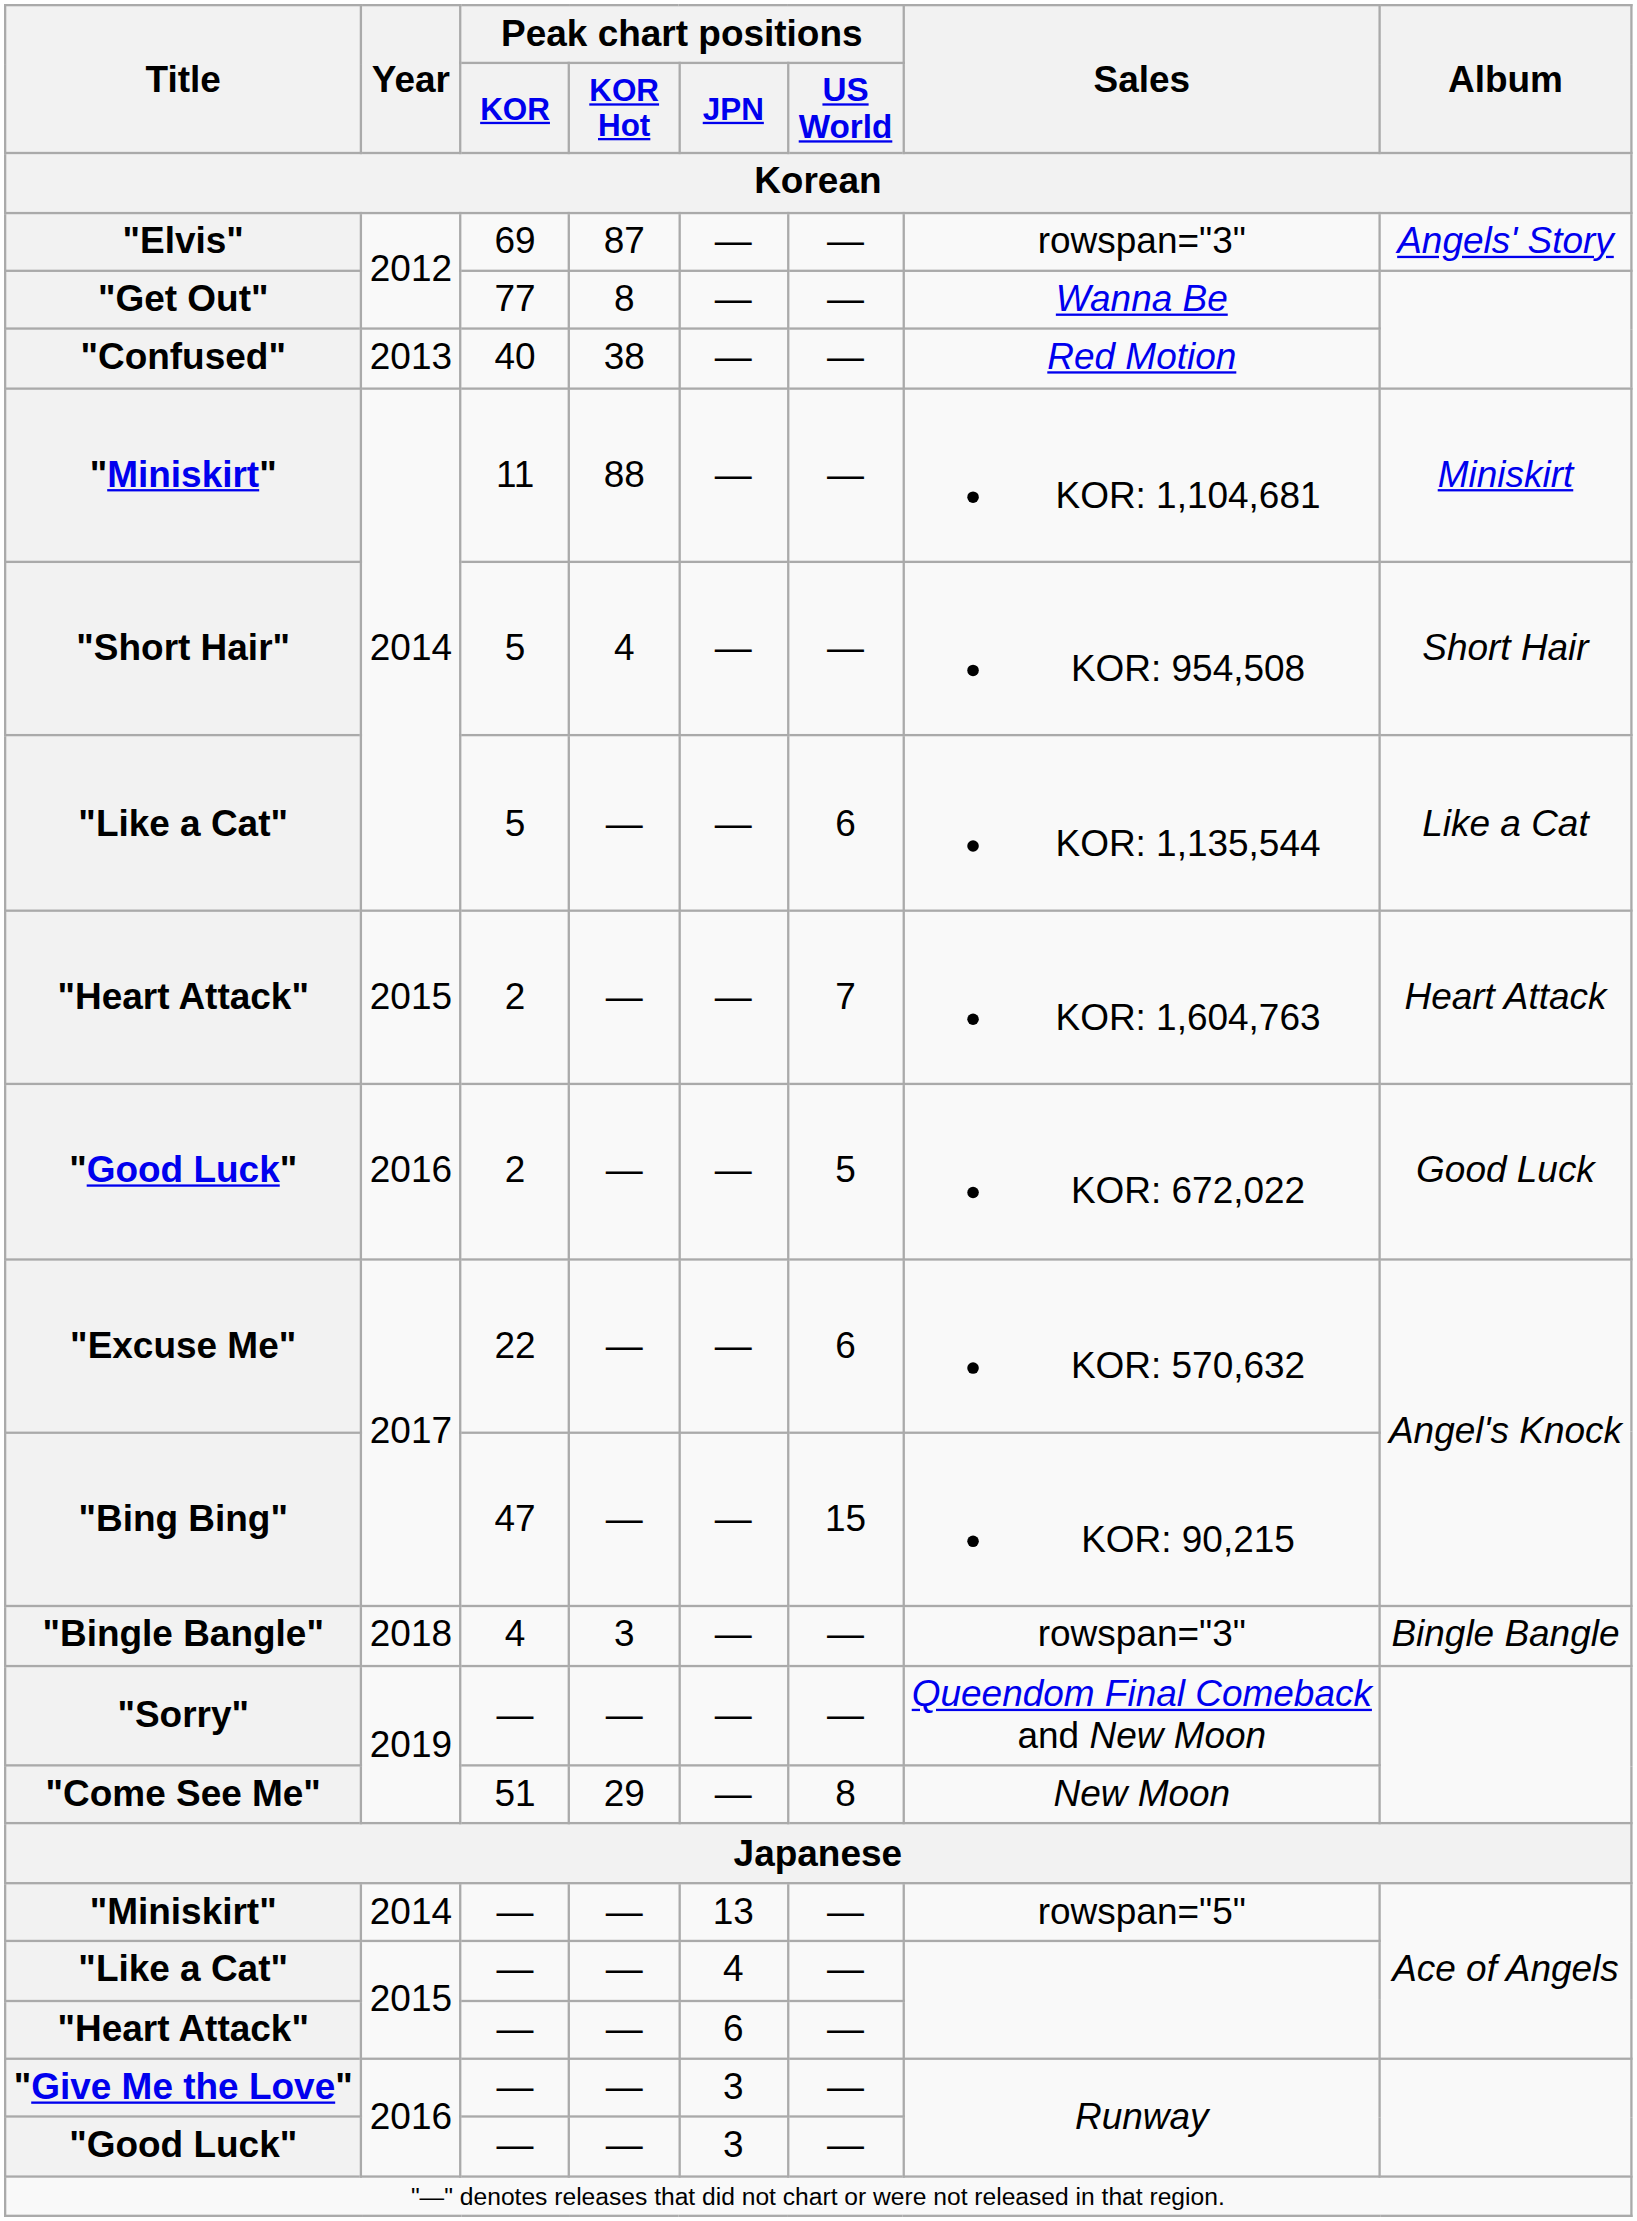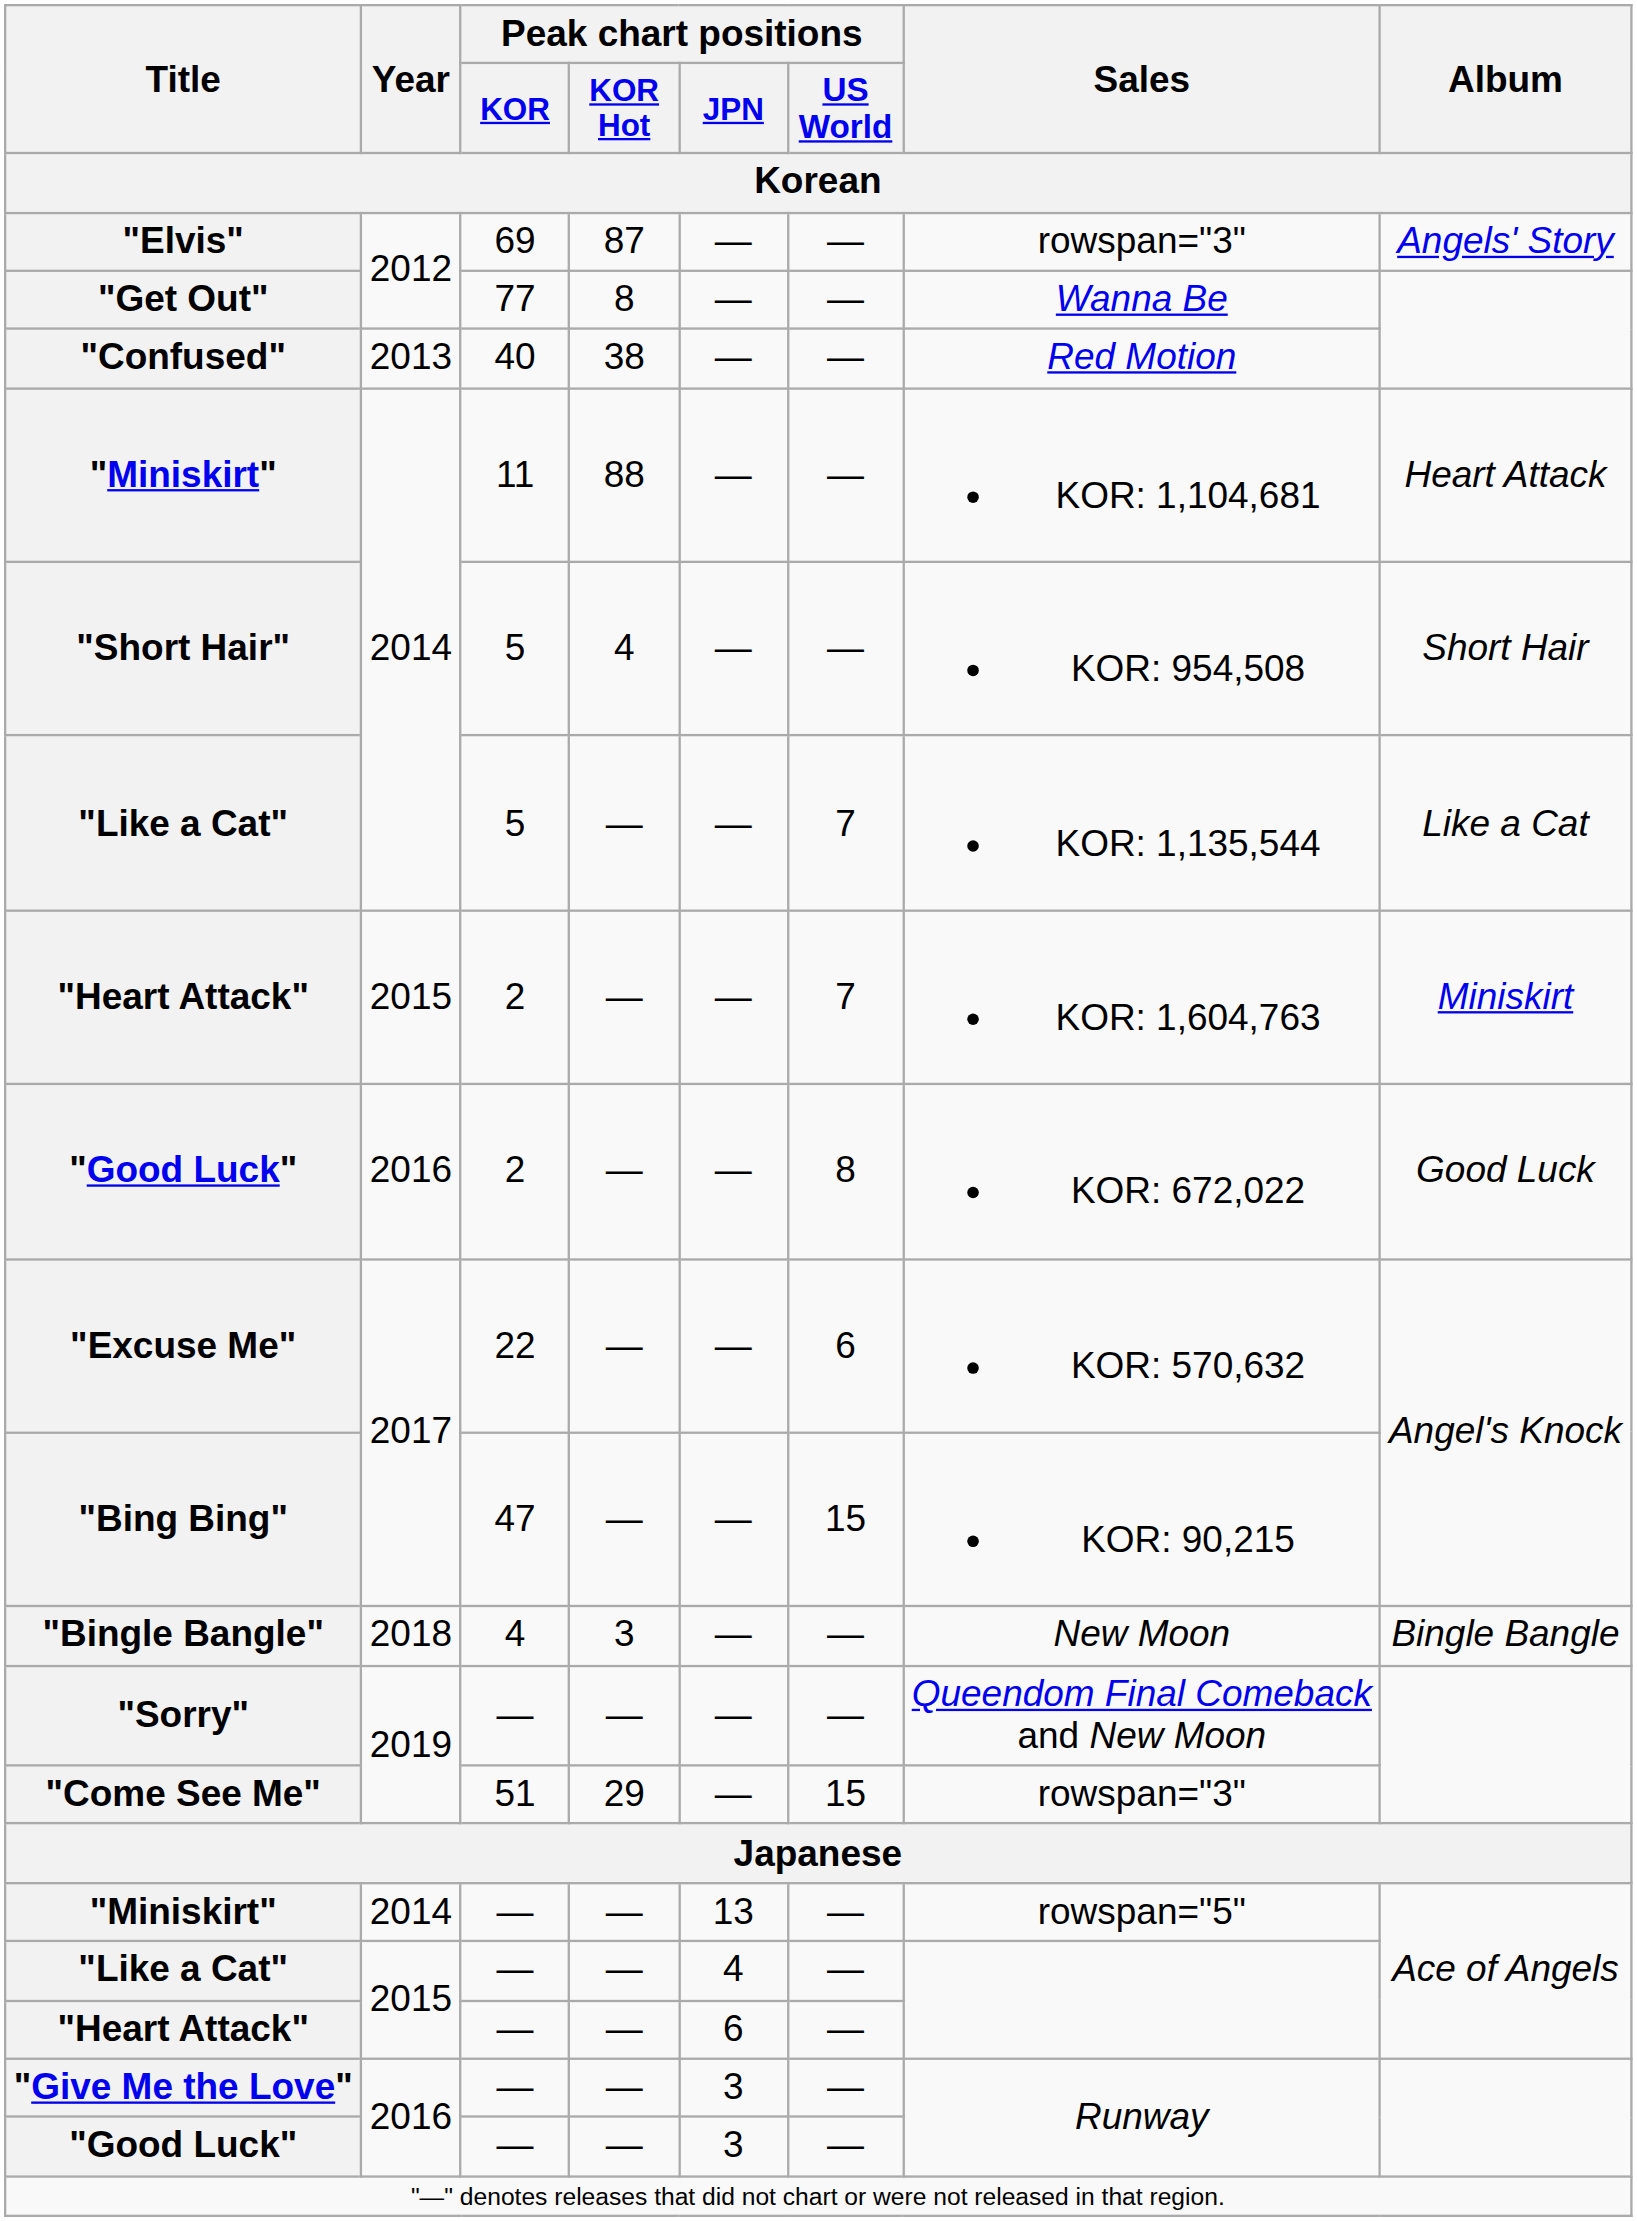(1505, 474) Miniskirt -> (1505, 474) Heart Attack
(846, 822) 6 -> (846, 822) 7
(1505, 996) Heart Attack -> (1505, 996) Miniskirt
(846, 1170) 5 -> (846, 1170) 8
(1142, 1635) rowspan="3" -> (1142, 1635) New Moon
(846, 1794) 8 -> (846, 1794) 15
(1142, 1794) New Moon -> (1142, 1794) rowspan="3"
